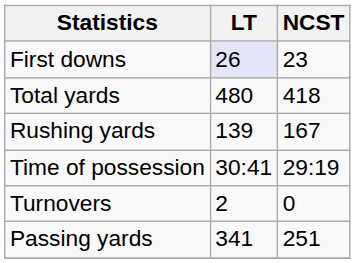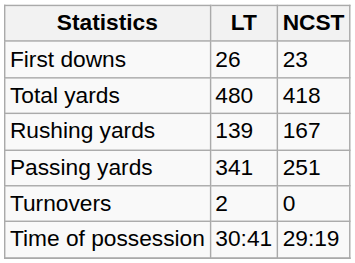(228, 59) lavender background -> (228, 59) no background
rows swapped: (81, 239) <-> (107, 167)
